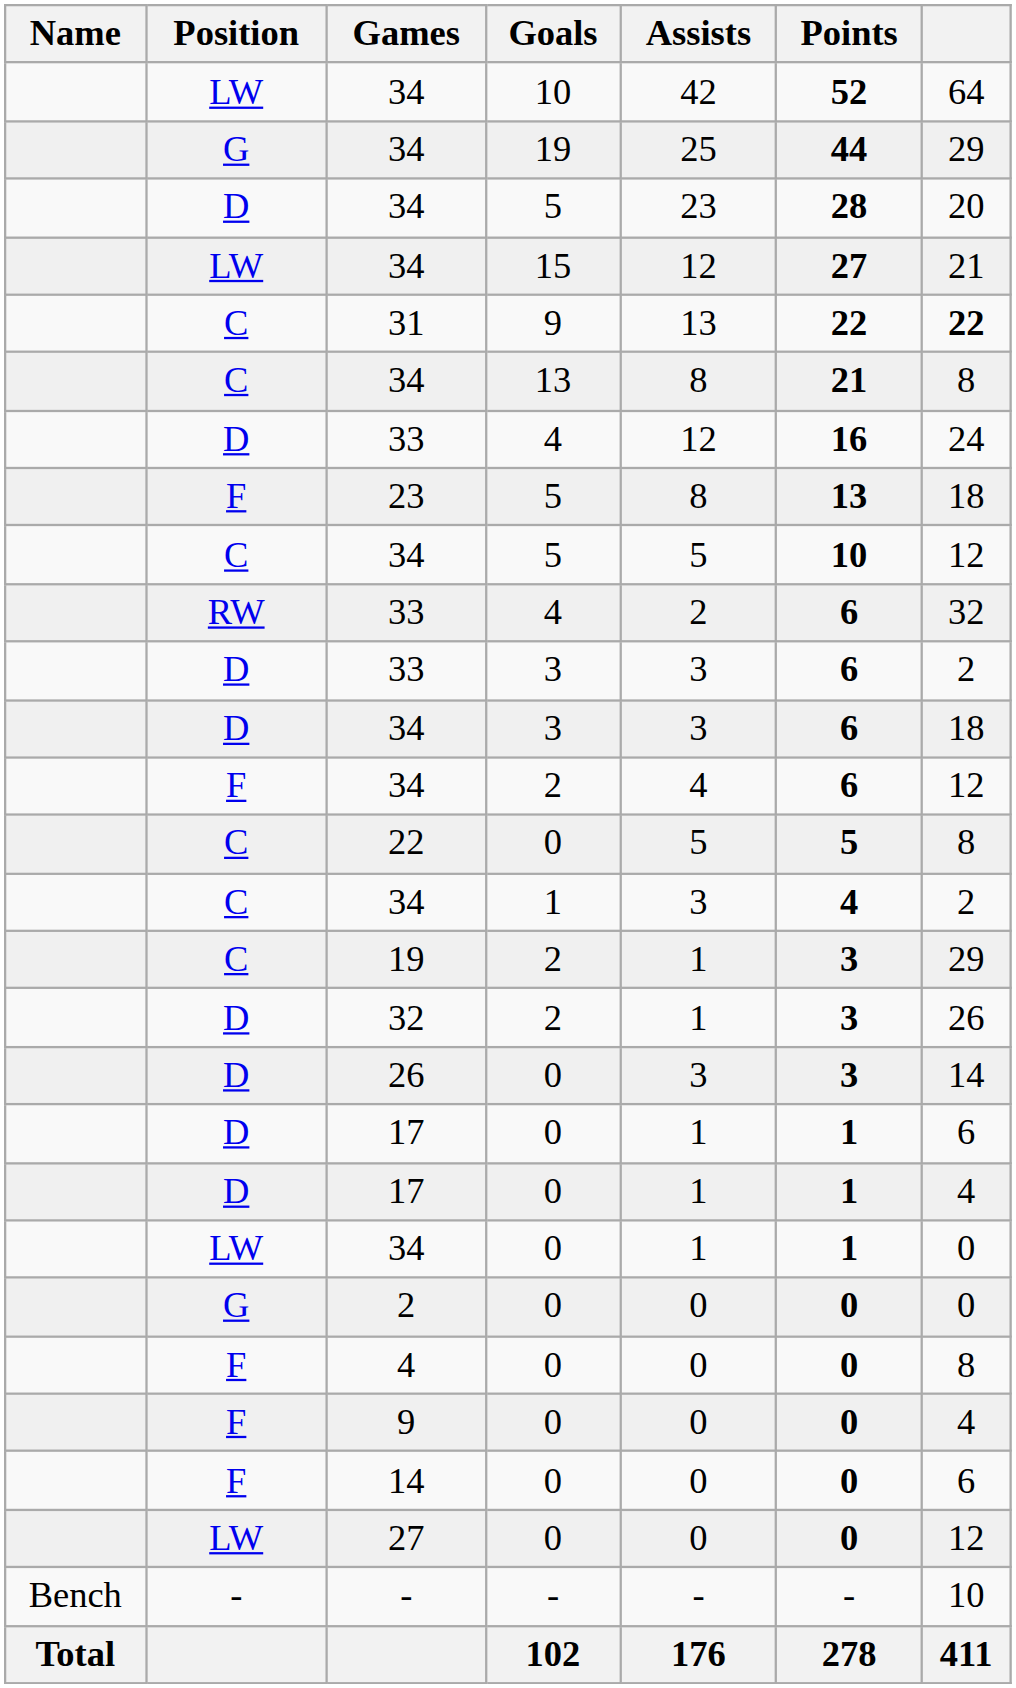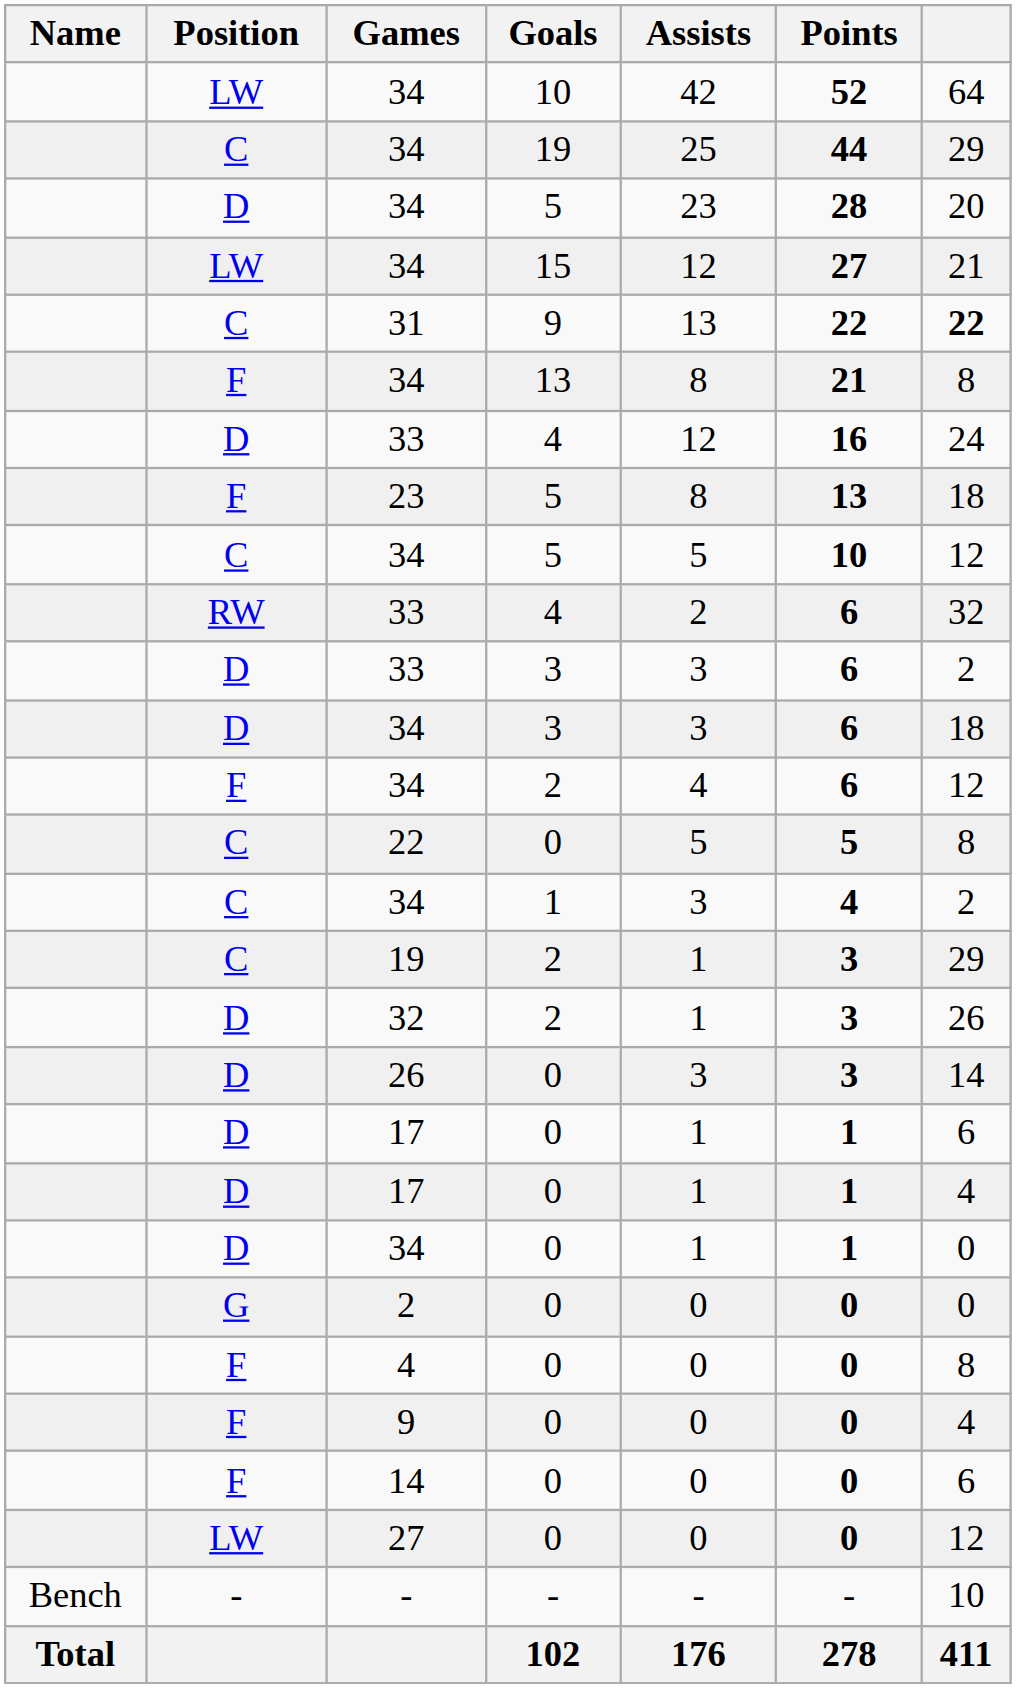(236, 149) G -> (236, 149) C
(236, 380) C -> (236, 380) F
(236, 1248) LW -> (236, 1248) D
